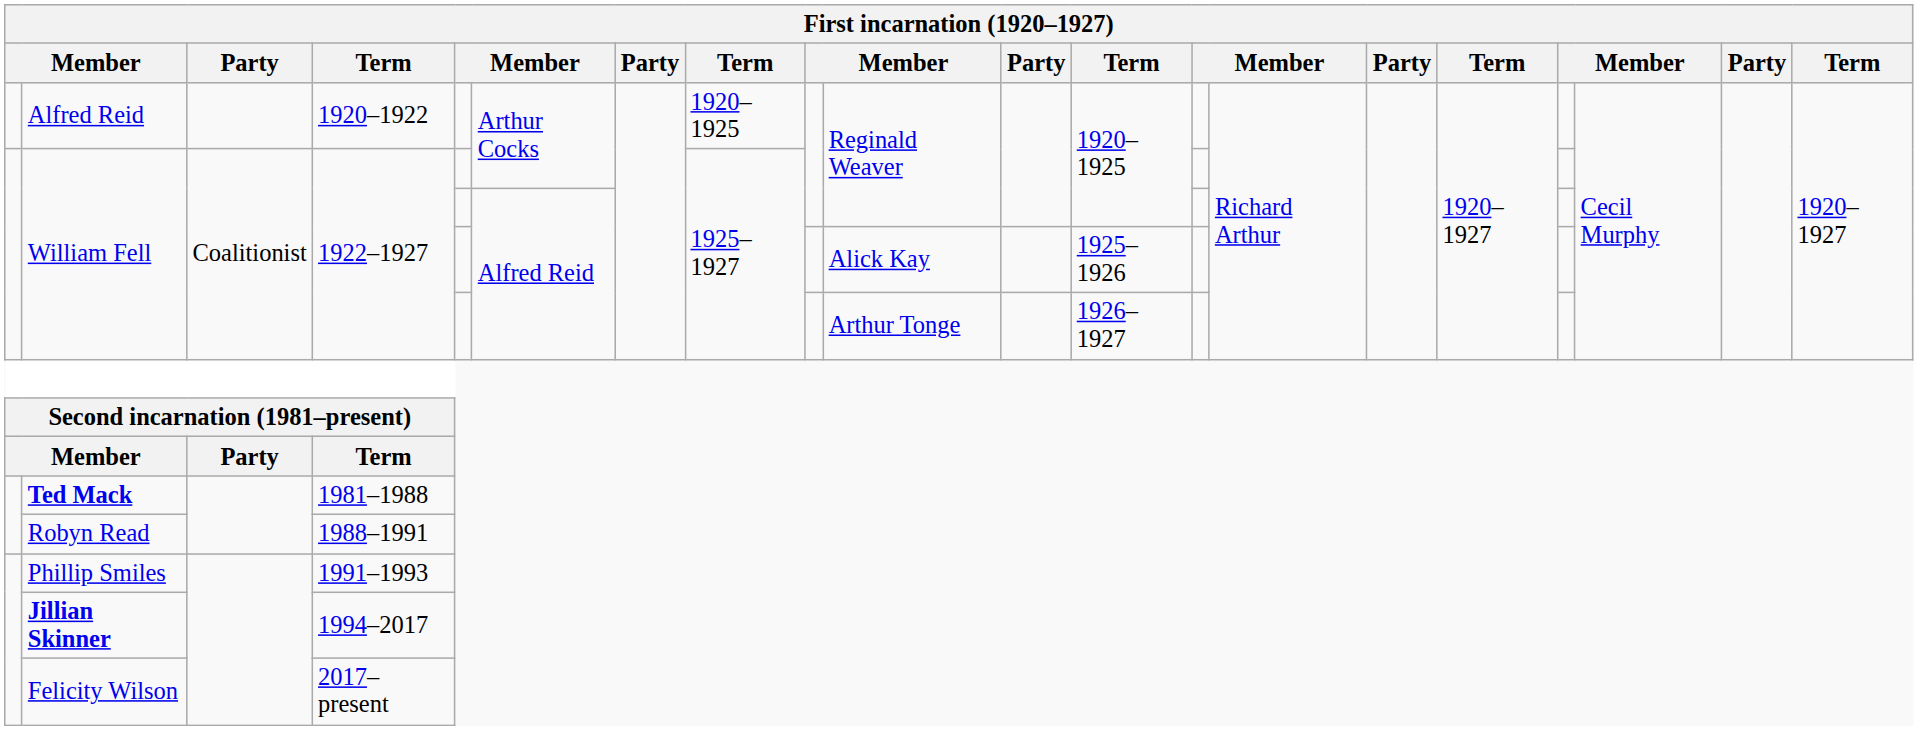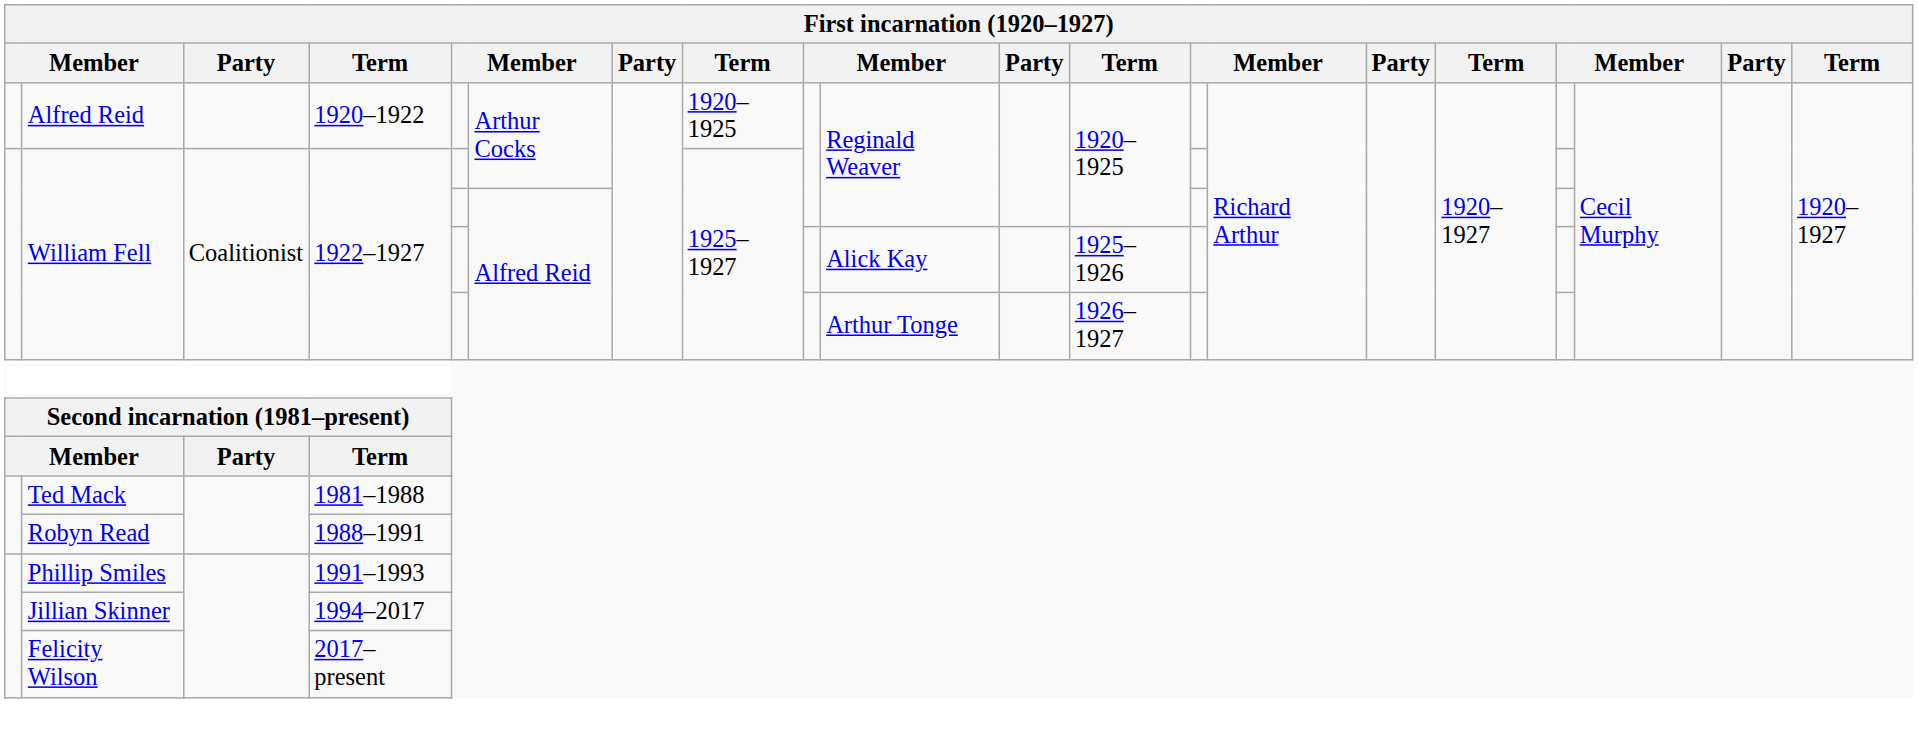(80, 494) bold -> (77, 494) normal
(69, 625) bold -> (99, 611) normal
